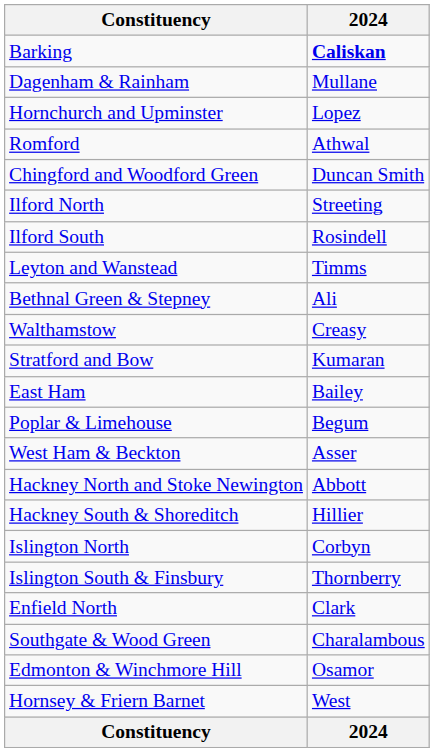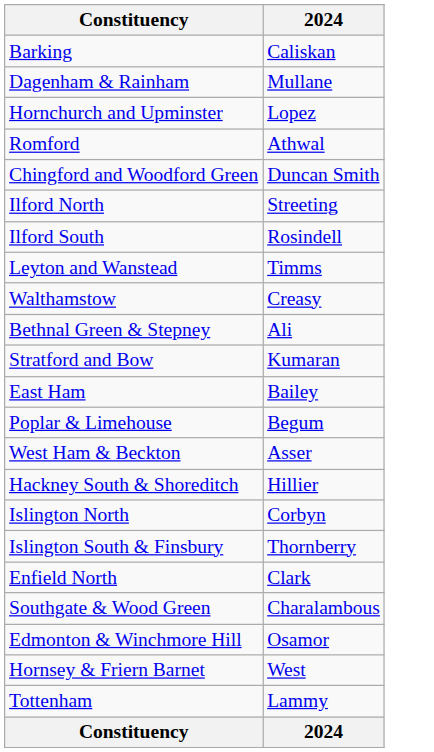(349, 50) bold -> (301, 50) normal
rows swapped: (63, 329) <-> (110, 298)
- row: (156, 484)
+ row: (51, 701)
